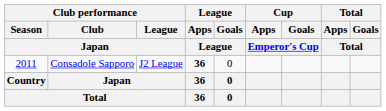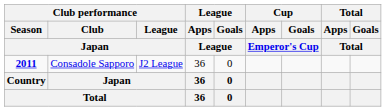(26, 64) normal -> (26, 64) bold
(200, 64) bold -> (200, 64) normal
